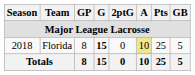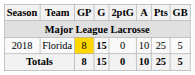(84, 45) no background -> (84, 45) gold background
(144, 45) khaki background -> (144, 45) no background
